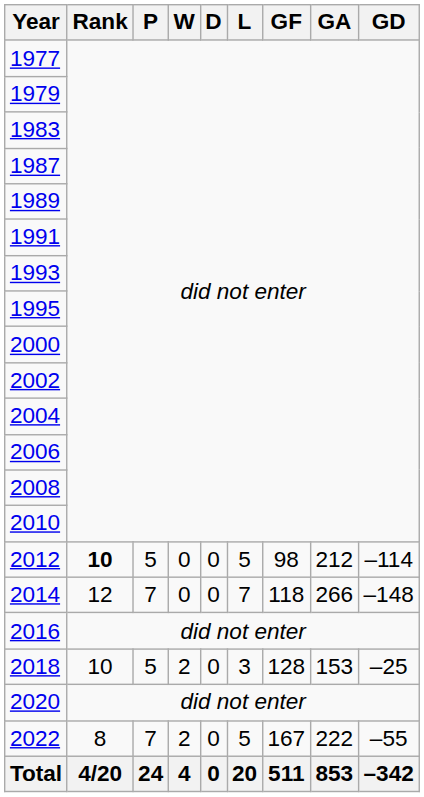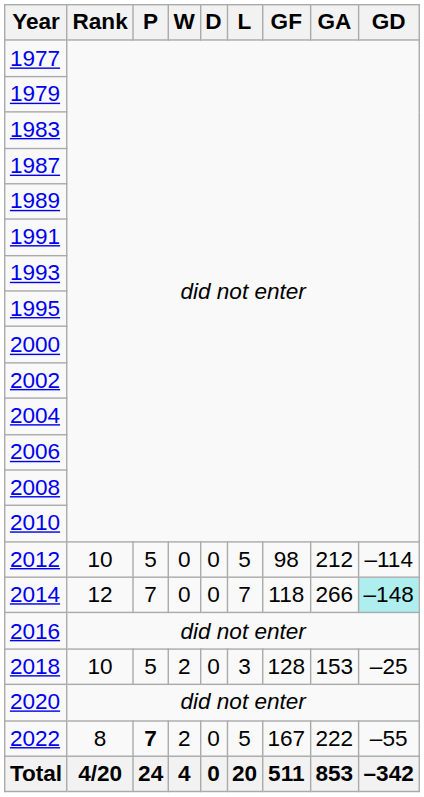(100, 559) bold -> (100, 559) normal
(389, 594) no background -> (389, 594) paleturquoise background
(151, 737) normal -> (151, 737) bold
